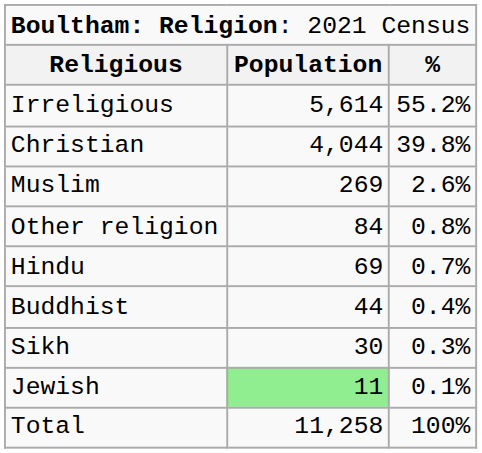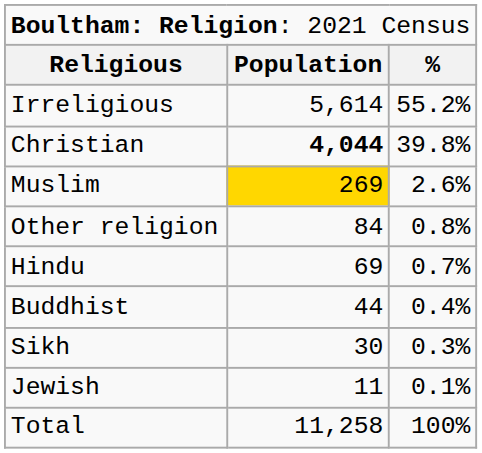(346, 146) normal -> (346, 146) bold
(361, 186) no background -> (361, 186) gold background
(368, 387) lightgreen background -> (368, 387) no background
